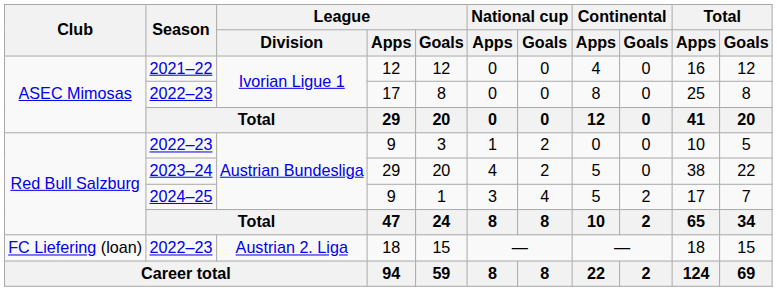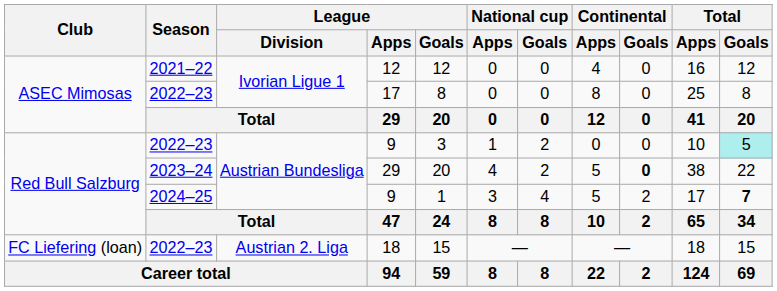(746, 145) no background -> (746, 145) paleturquoise background
(646, 171) normal -> (646, 171) bold
(746, 196) normal -> (746, 196) bold
